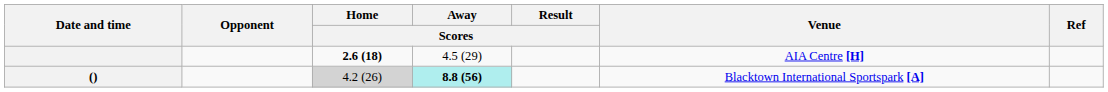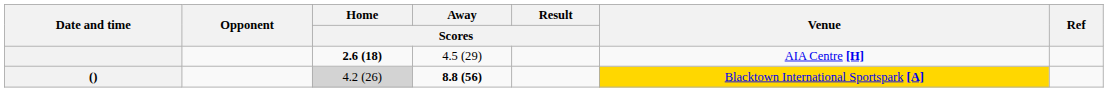(462, 77) paleturquoise background -> (462, 77) no background
(824, 77) no background -> (824, 77) gold background
